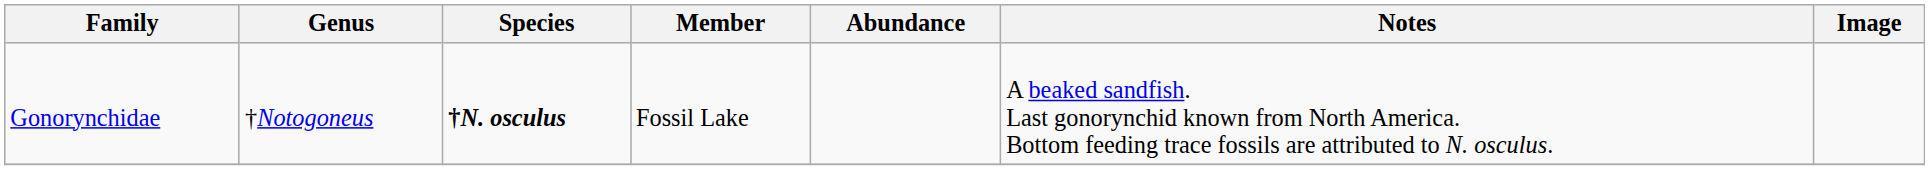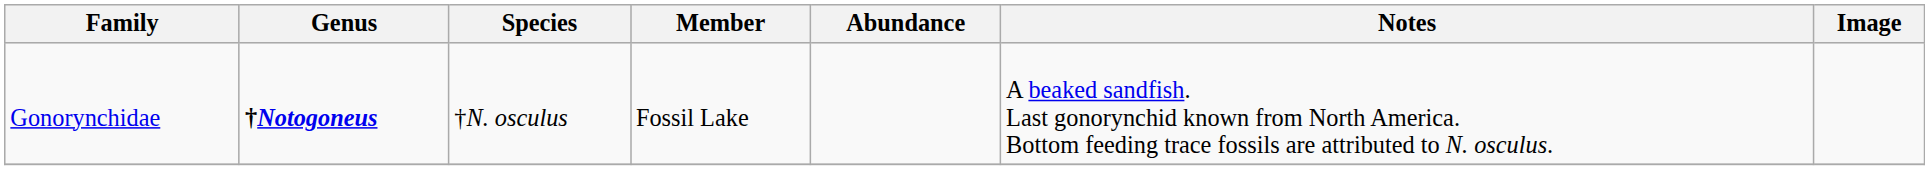(309, 117) normal -> (311, 117) bold
(507, 117) bold -> (511, 117) normal
